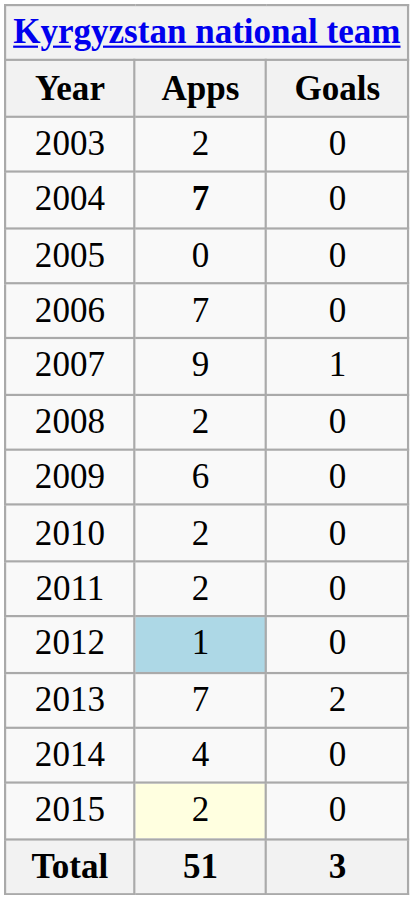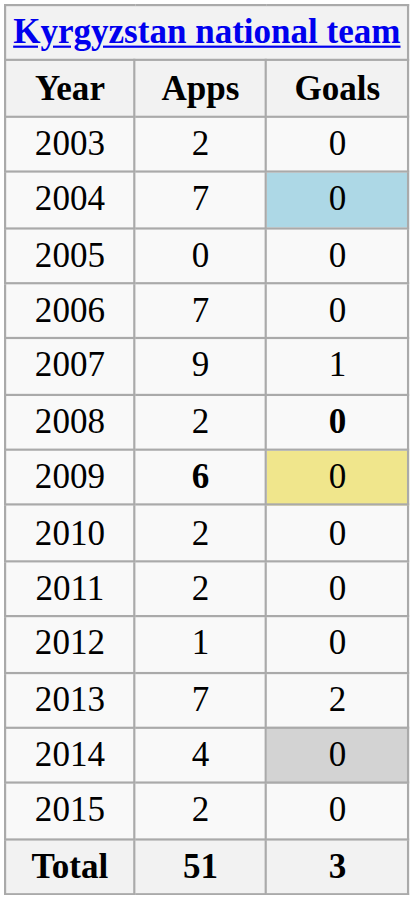(200, 198) bold -> (200, 198) normal
(337, 198) no background -> (337, 198) lightblue background
(337, 421) normal -> (337, 421) bold
(200, 476) normal -> (200, 476) bold
(337, 476) no background -> (337, 476) khaki background
(200, 643) lightblue background -> (200, 643) no background
(337, 754) no background -> (337, 754) lightgrey background
(200, 810) lightyellow background -> (200, 810) no background
